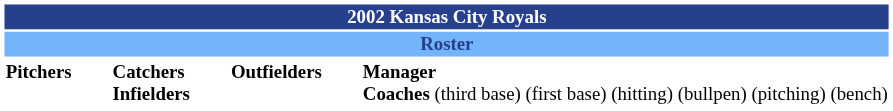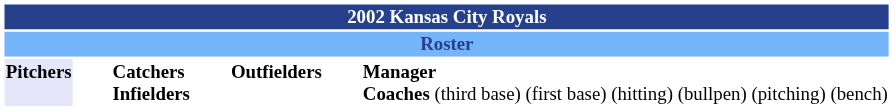(39, 71) no background -> (39, 71) lavender background
